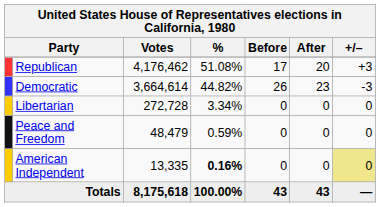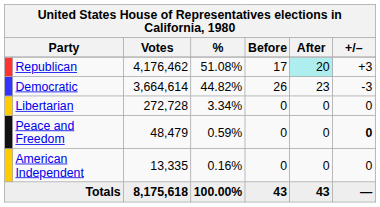(323, 67) no background -> (323, 67) paleturquoise background
(369, 132) normal -> (369, 132) bold
(225, 166) bold -> (225, 166) normal
(369, 166) khaki background -> (369, 166) no background
